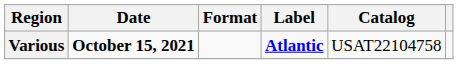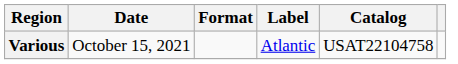(134, 44) bold -> (131, 44) normal
(294, 44) bold -> (288, 44) normal
